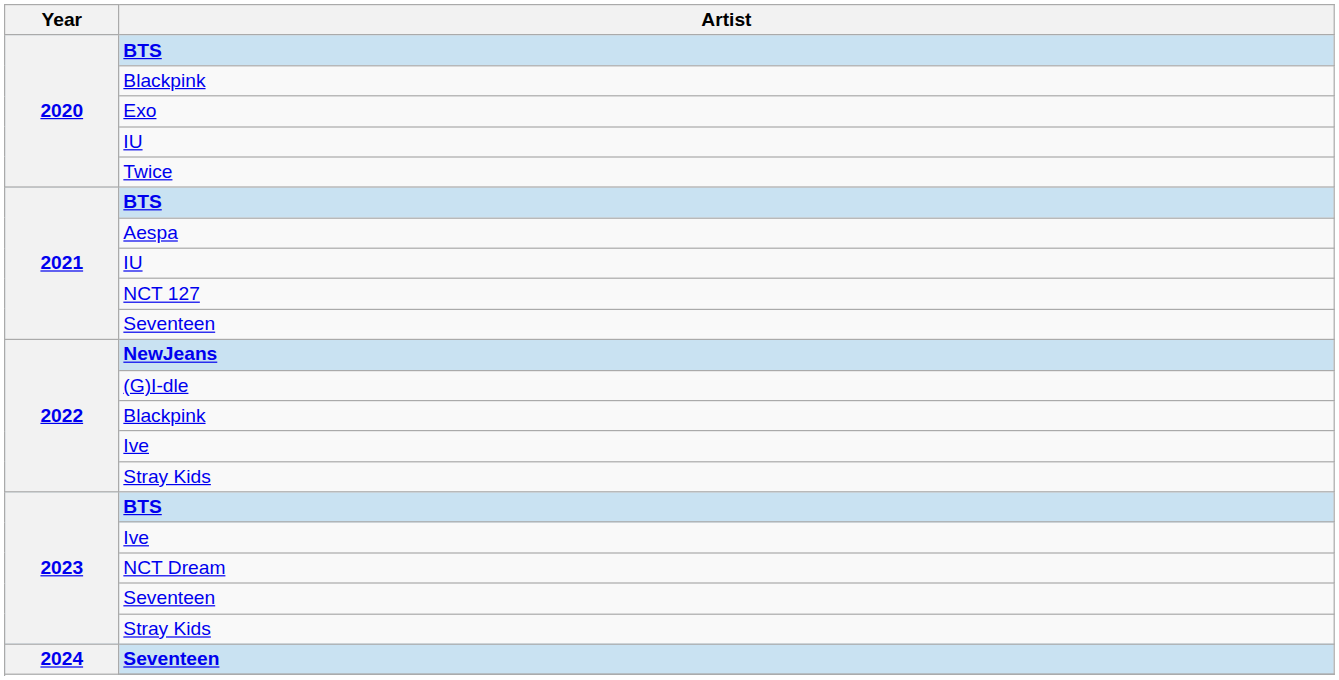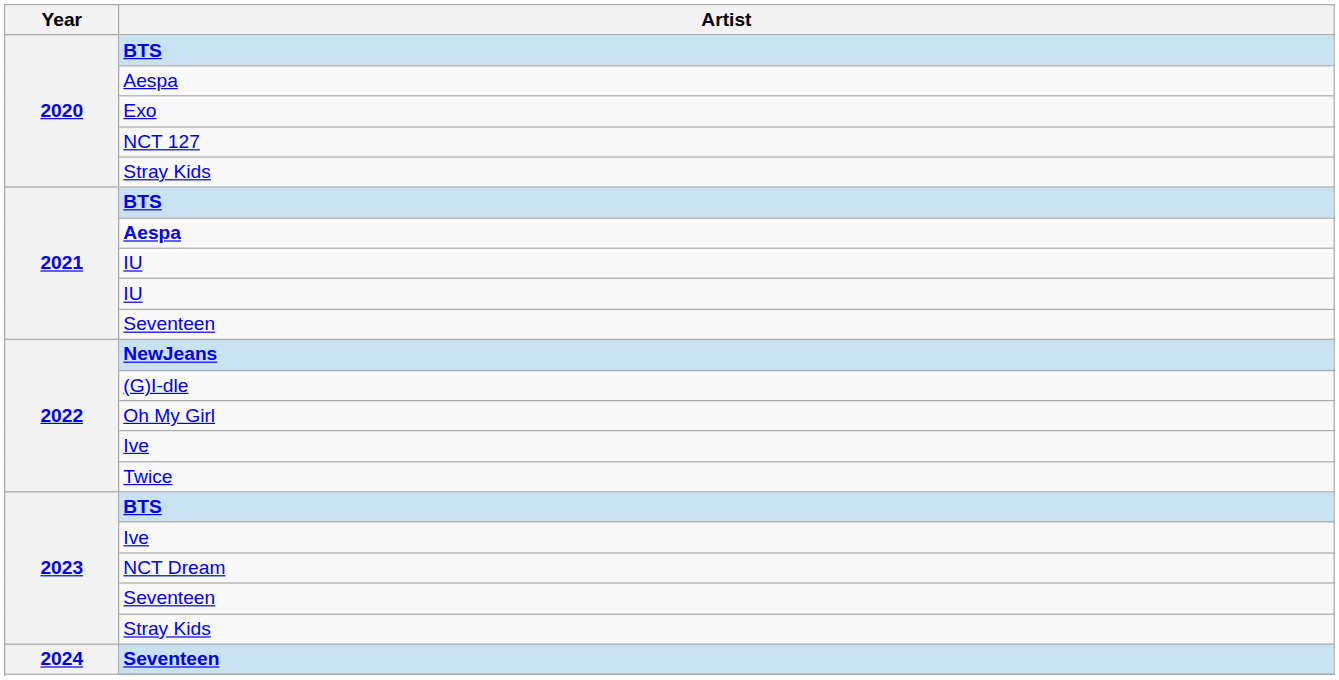(164, 80) Blackpink -> (151, 80) Aespa
(133, 141) IU -> (162, 141) NCT 127
(148, 171) Twice -> (167, 171) Stray Kids
(151, 232) normal -> (152, 232) bold
(162, 293) NCT 127 -> (133, 293) IU
(164, 415) Blackpink -> (169, 415) Oh My Girl
(167, 476) Stray Kids -> (148, 476) Twice
